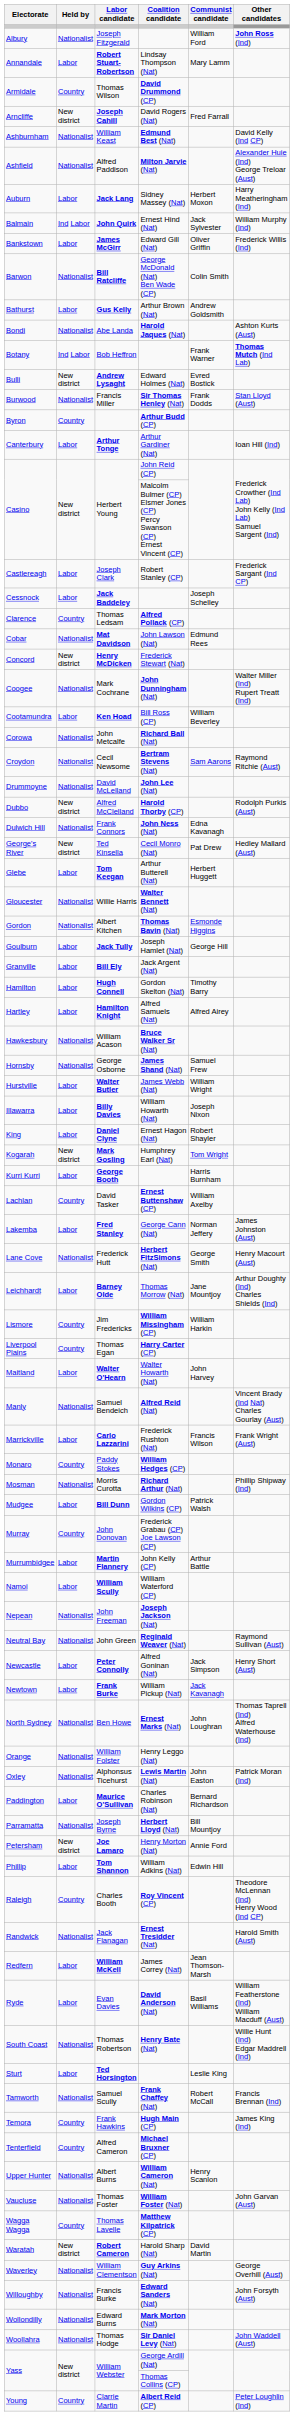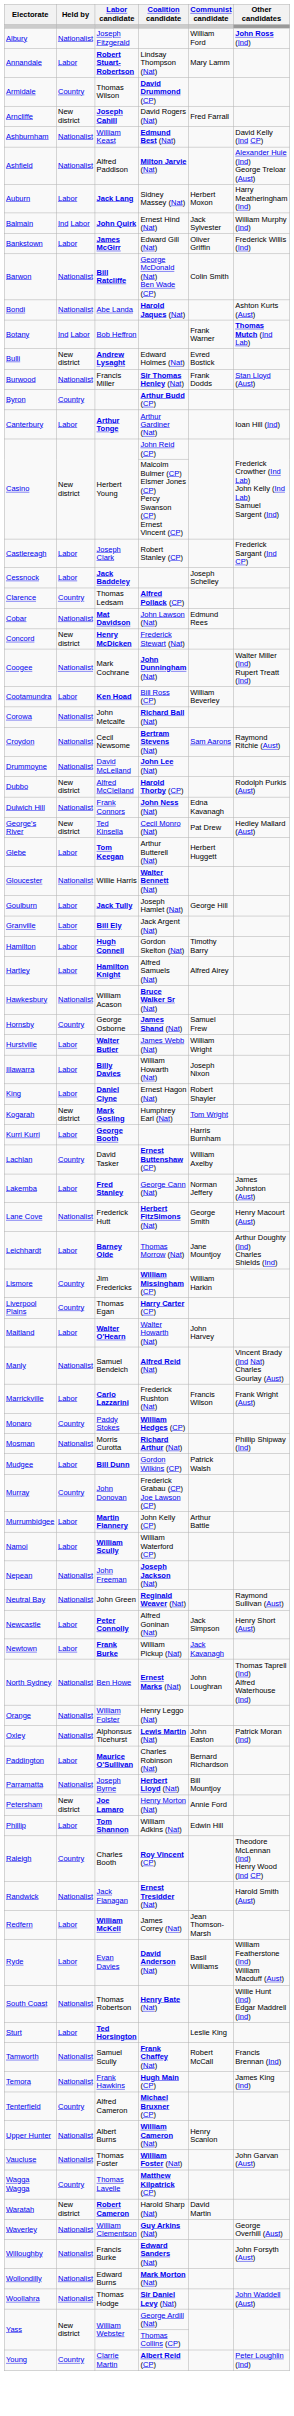- row: (20, 310)
- row: (19, 926)
(76, 1065) Nationalist -> (71, 1024) Country
(71, 2122) Country -> (76, 2082) Nationalist
